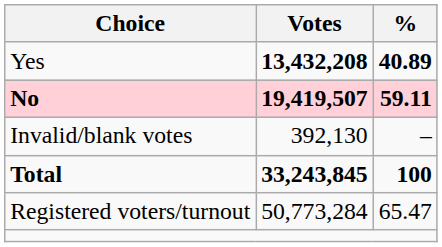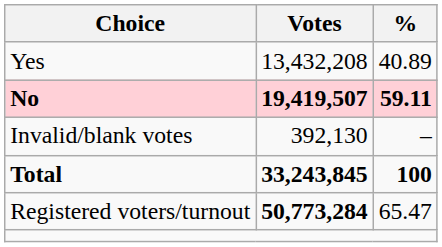(314, 60) bold -> (314, 60) normal
(405, 60) bold -> (405, 60) normal
(314, 211) normal -> (314, 211) bold
